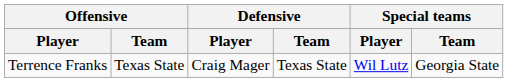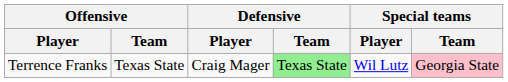(312, 65) no background -> (312, 65) lightgreen background
(457, 65) no background -> (457, 65) pink background
